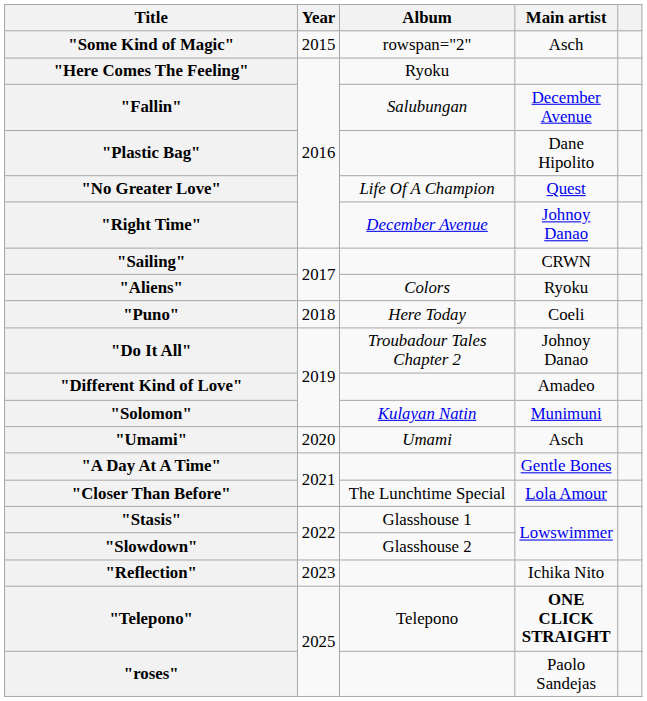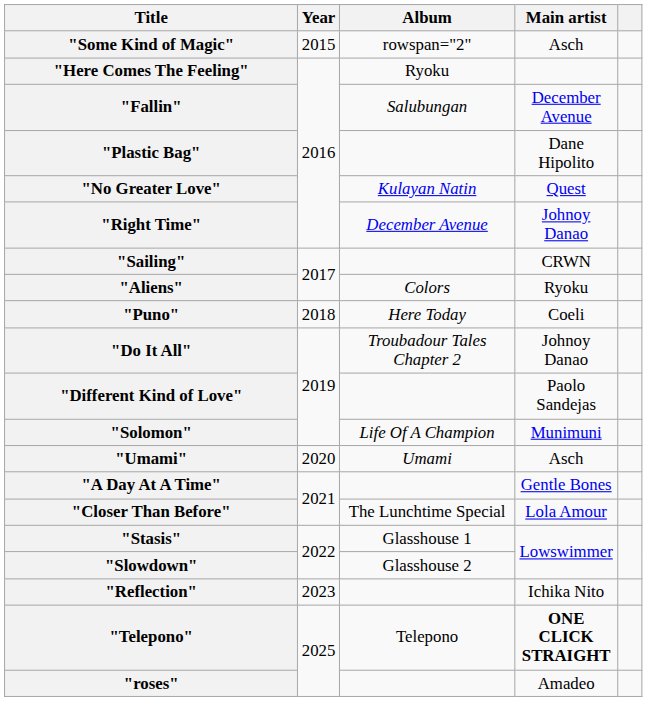(427, 188) Life Of A Champion -> (427, 188) Kulayan Natin
(566, 386) Amadeo -> (566, 395) Paolo Sandejas
(427, 413) Kulayan Natin -> (427, 432) Life Of A Champion
(566, 673) Paolo Sandejas -> (566, 682) Amadeo
